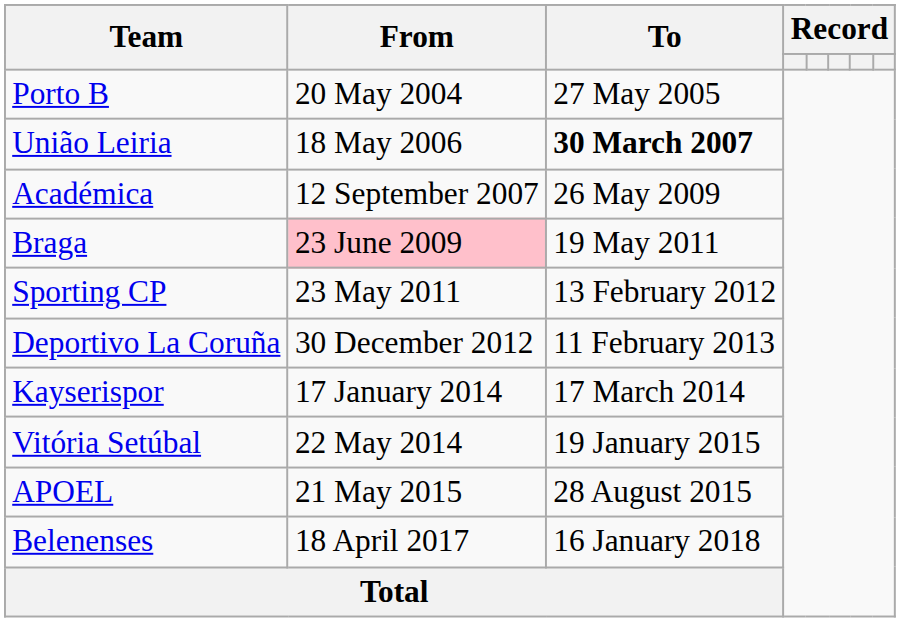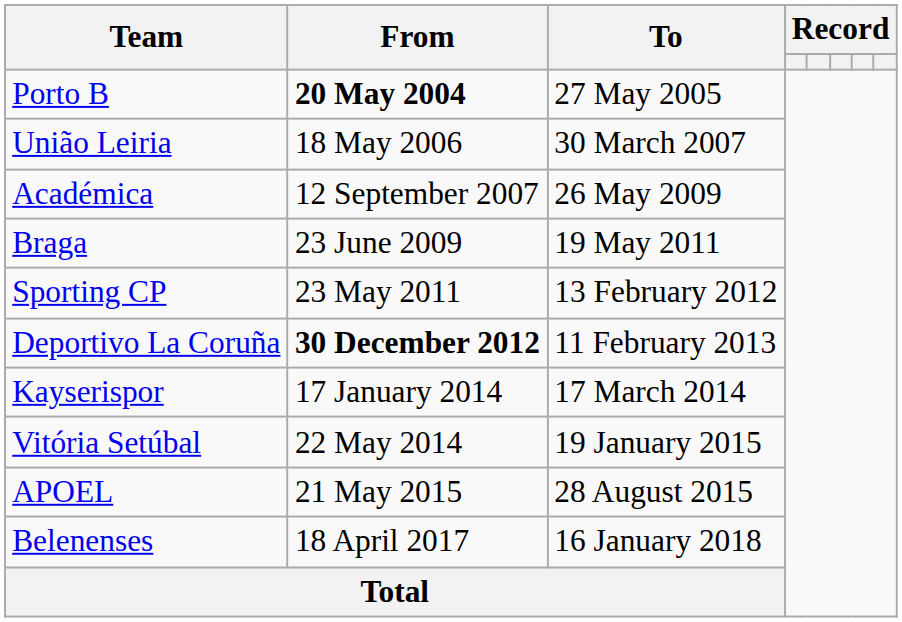(379, 93) normal -> (380, 93) bold
(653, 143) bold -> (650, 143) normal
(379, 242) pink background -> (379, 242) no background
(414, 342) normal -> (417, 342) bold
